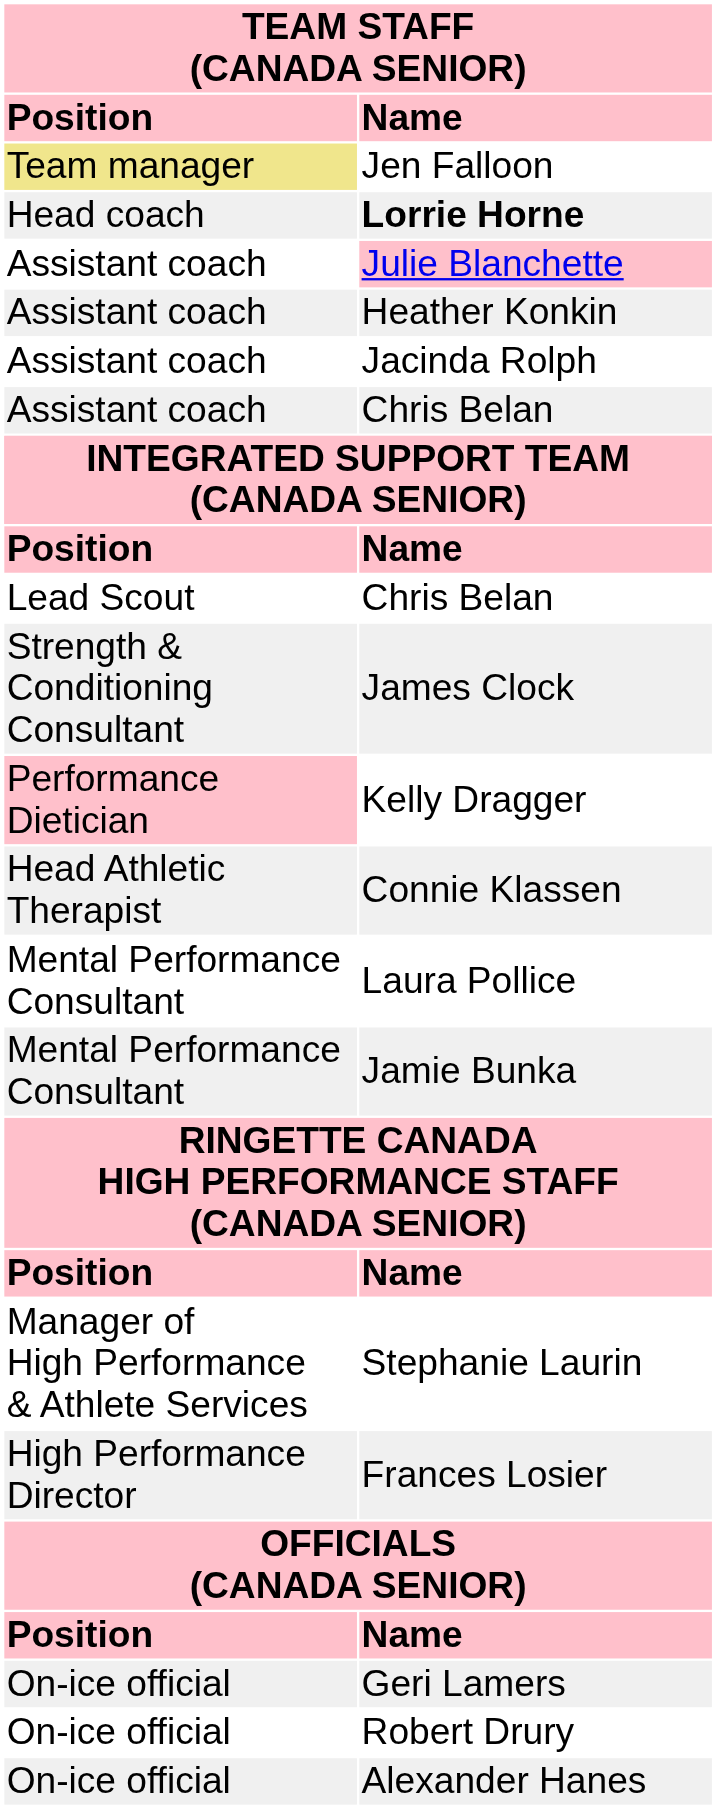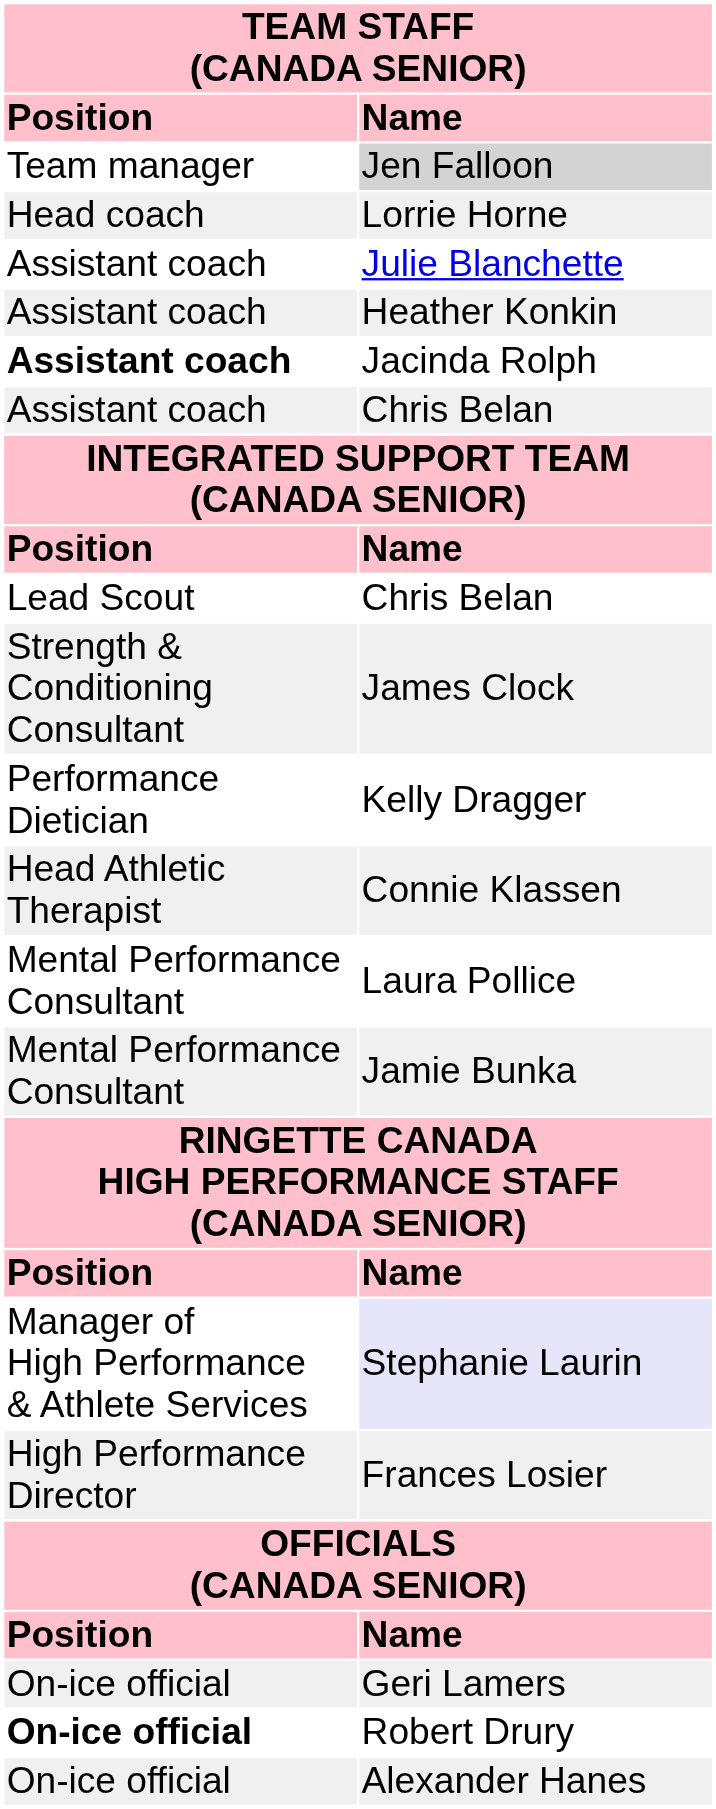(130, 166) khaki background -> (130, 166) no background
(458, 166) no background -> (458, 166) lightgrey background
(473, 214) bold -> (465, 214) normal
(493, 263) pink background -> (493, 263) no background
(137, 360) normal -> (149, 360) bold
(113, 799) pink background -> (113, 799) no background
(502, 1363) no background -> (502, 1363) lavender background
(119, 1732) normal -> (129, 1732) bold
